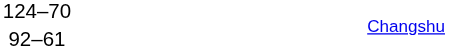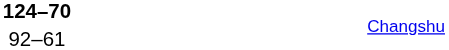(37, 11) normal -> (37, 11) bold
